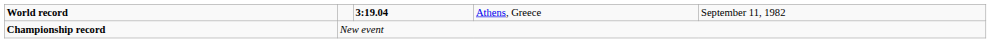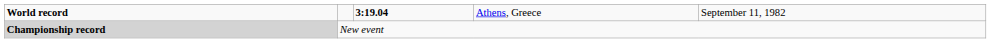(56, 29) no background -> (56, 29) lightgrey background
